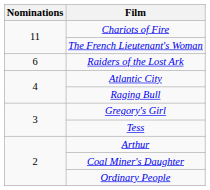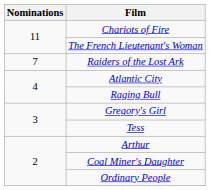(35, 62) 6 -> (35, 62) 7
